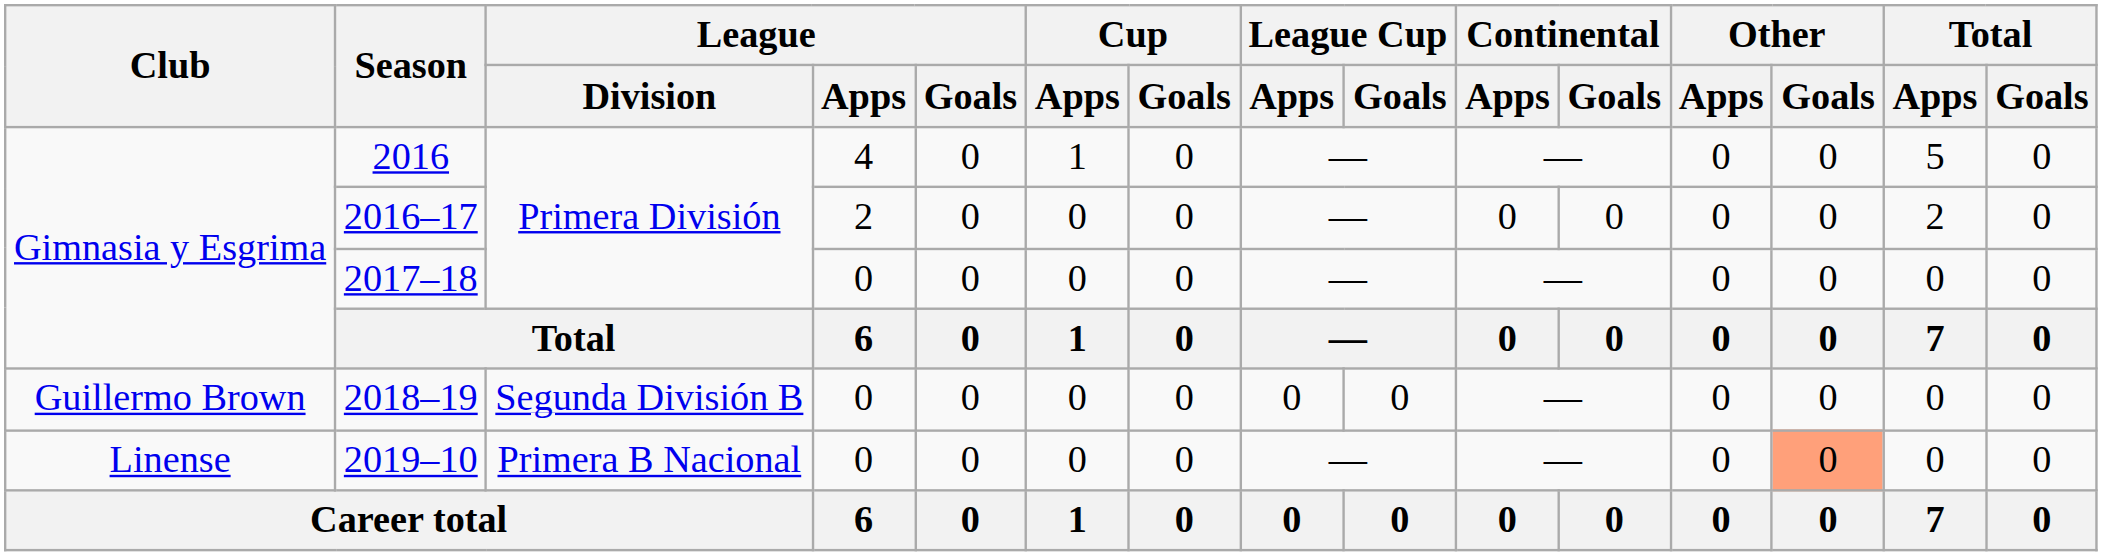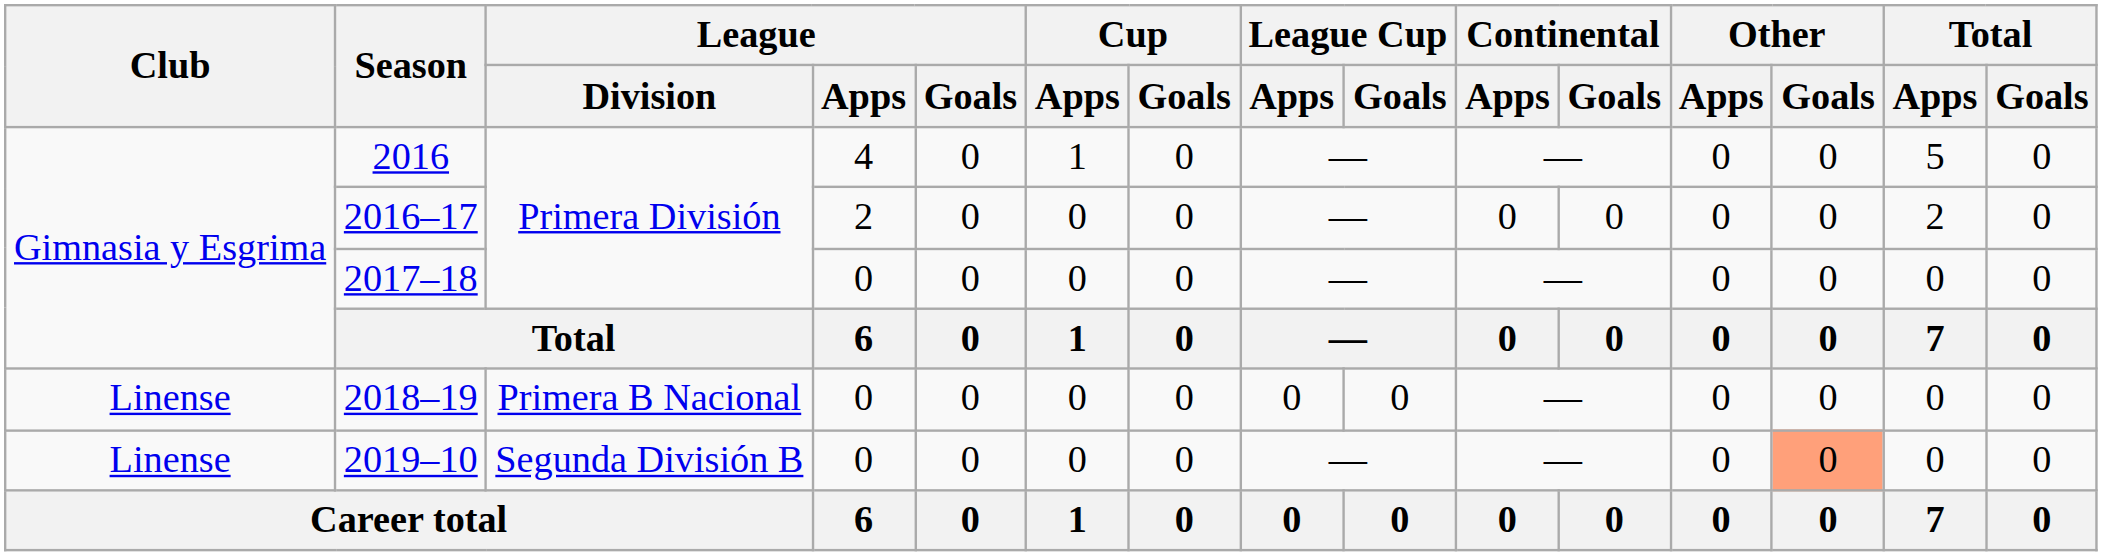(170, 398) Guillermo Brown -> (170, 398) Linense
(649, 398) Segunda División B -> (649, 398) Primera B Nacional
(649, 459) Primera B Nacional -> (649, 459) Segunda División B
